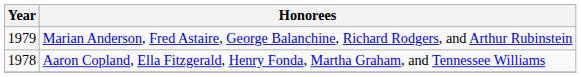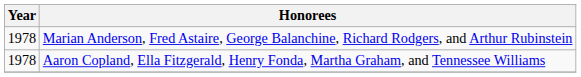(22, 38) 1979 -> (22, 38) 1978
